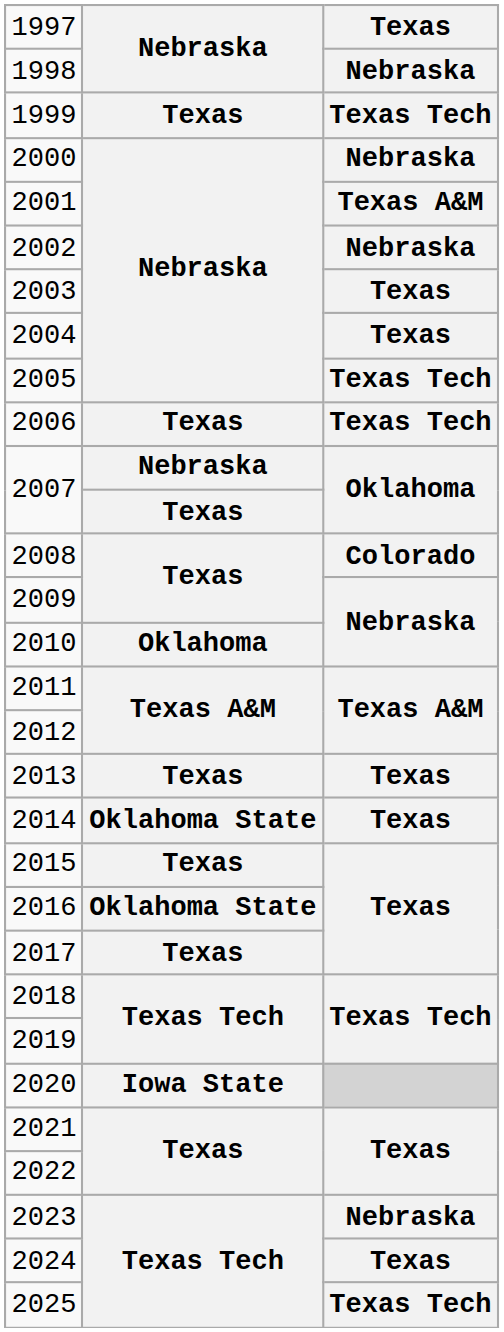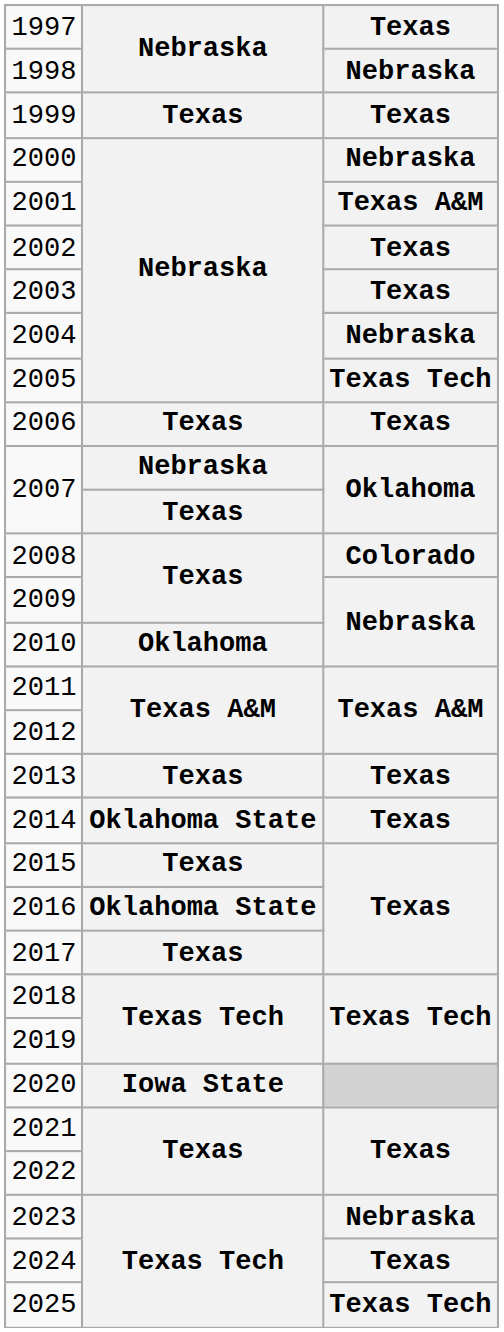(410, 115) Texas Tech -> (410, 115) Texas
(410, 247) Nebraska -> (410, 247) Texas
(410, 336) Texas -> (410, 336) Nebraska
(410, 424) Texas Tech -> (410, 424) Texas
